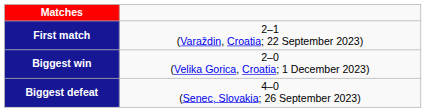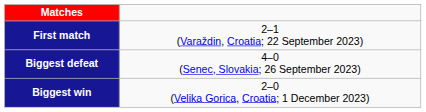rows swapped: (62, 64) <-> (62, 92)
